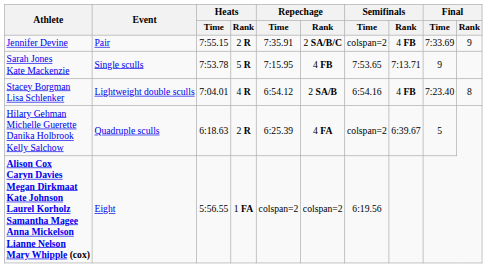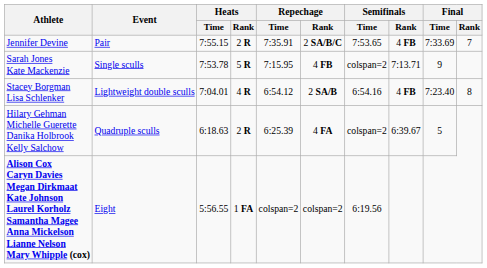(367, 43) colspan=2 -> (367, 43) 7:53.65
(469, 43) 9 -> (469, 43) 7
(367, 65) 7:53.65 -> (367, 65) colspan=2
